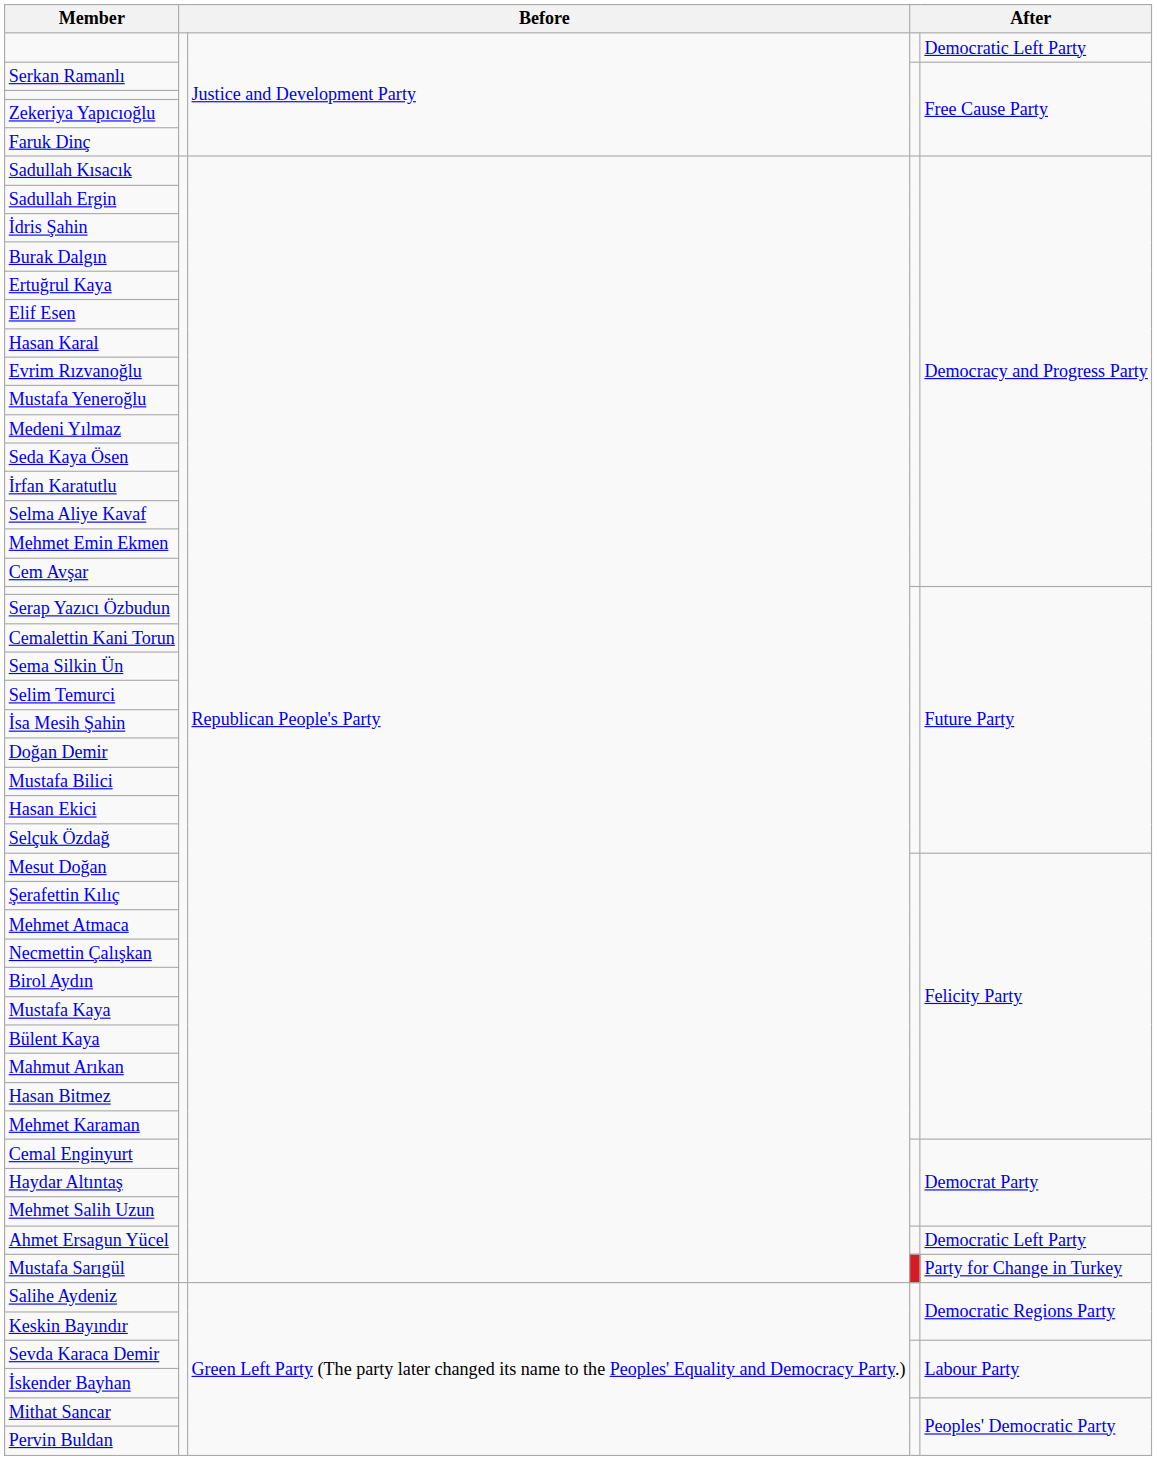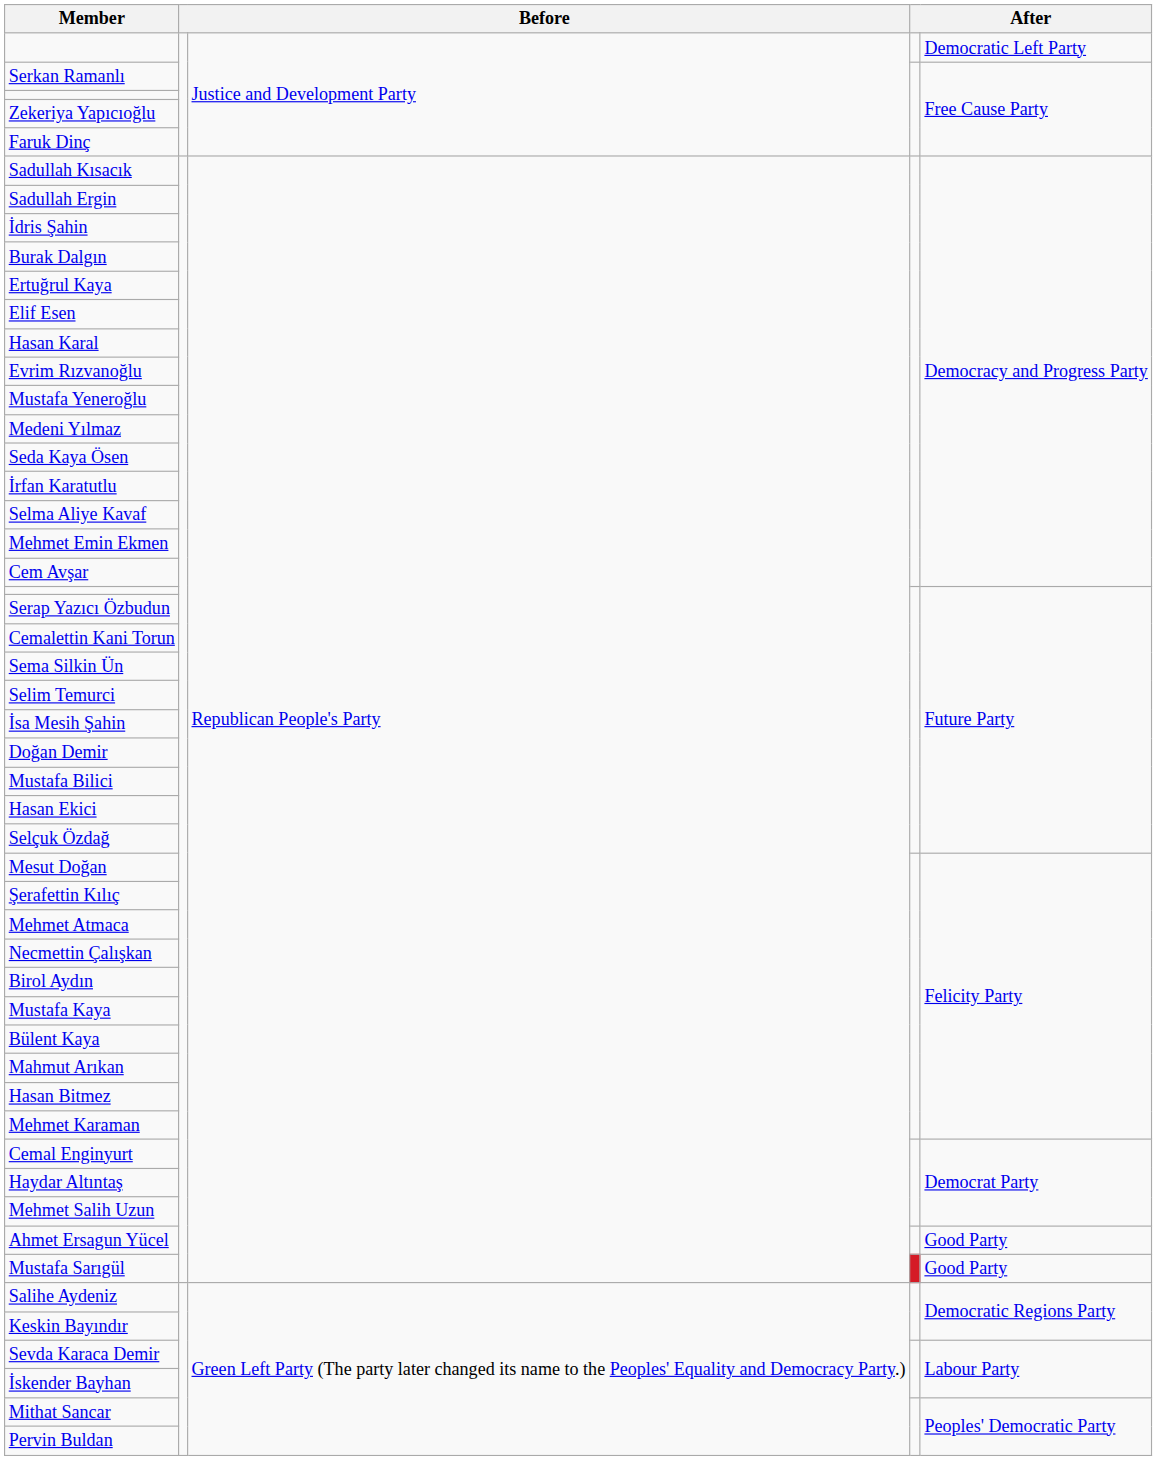(1005, 1239) Democratic Left Party -> (966, 1239) Good Party
(1023, 1268) Party for Change in Turkey -> (966, 1268) Good Party
